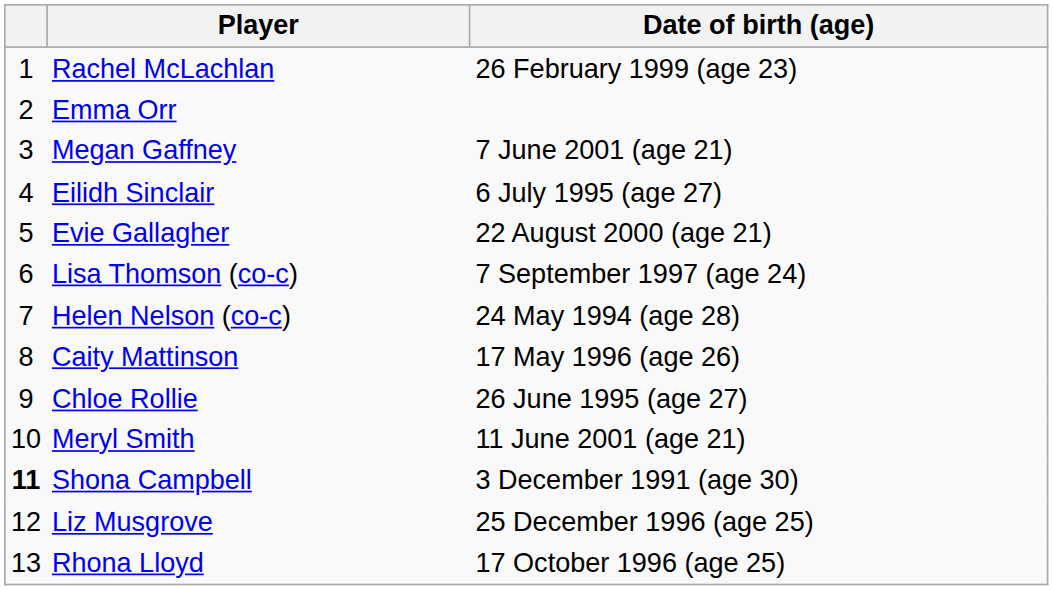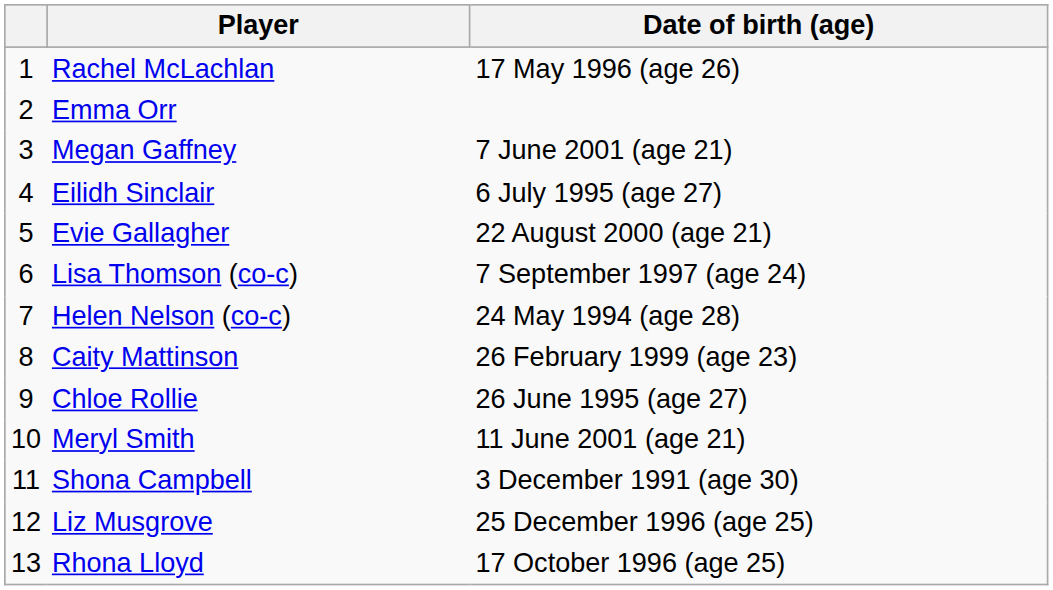(636, 68) 26 February 1999 (age 23) -> (608, 68) 17 May 1996 (age 26)
(608, 357) 17 May 1996 (age 26) -> (636, 357) 26 February 1999 (age 23)
(26, 480) bold -> (26, 480) normal
